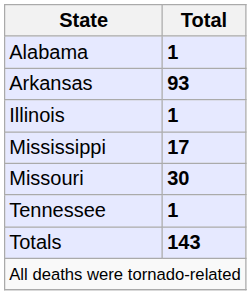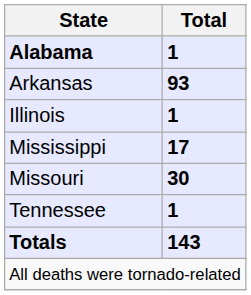(49, 52) normal -> (51, 52) bold
(35, 242) normal -> (38, 242) bold
